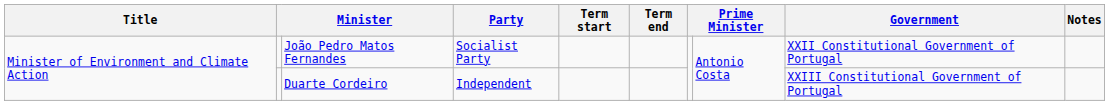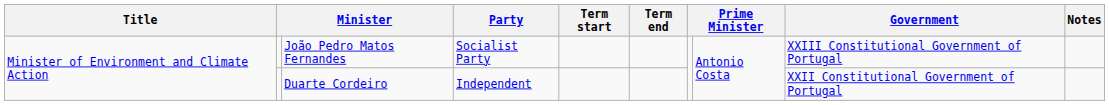(901, 52) XXII Constitutional Government of Portugal -> (904, 52) XXIII Constitutional Government of Portugal
(904, 84) XXIII Constitutional Government of Portugal -> (901, 84) XXII Constitutional Government of Portugal
